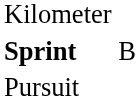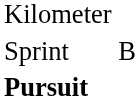(40, 51) bold -> (36, 51) normal
(42, 87) normal -> (46, 87) bold
